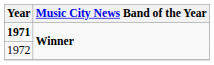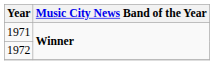(19, 32) bold -> (19, 32) normal
